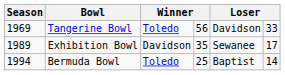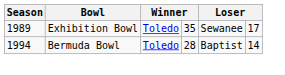- row: (90, 29)
(167, 45) Davidson -> (161, 29) Toledo
(202, 61) 25 -> (190, 45) 28
